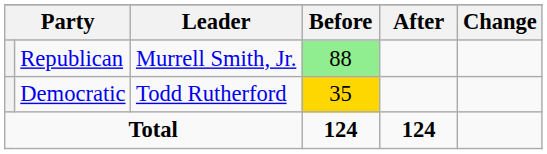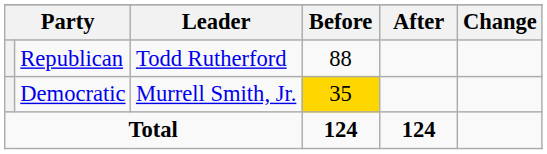(216, 58) Murrell Smith, Jr. -> (211, 58) Todd Rutherford
(341, 58) lightgreen background -> (341, 58) no background
(211, 93) Todd Rutherford -> (216, 93) Murrell Smith, Jr.
